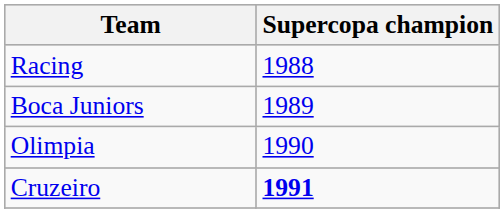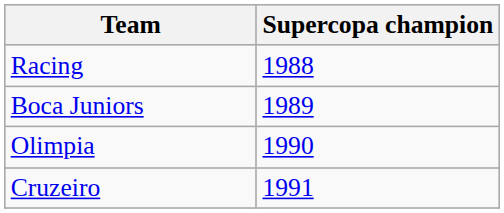(288, 187) bold -> (288, 187) normal
